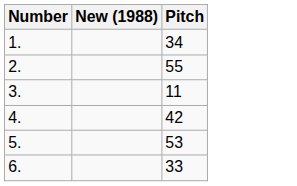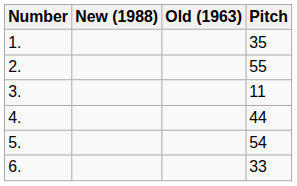+ column: (204, 17)
(174, 42) 34 -> (258, 42) 35
(174, 117) 42 -> (258, 117) 44
(174, 142) 53 -> (258, 142) 54
